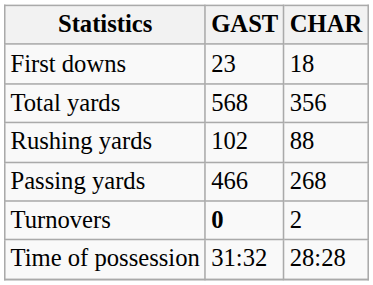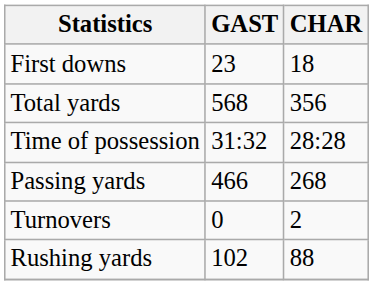rows swapped: (81, 141) <-> (105, 259)
(217, 220) bold -> (217, 220) normal
